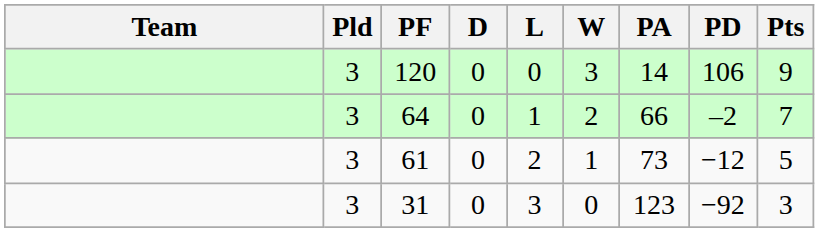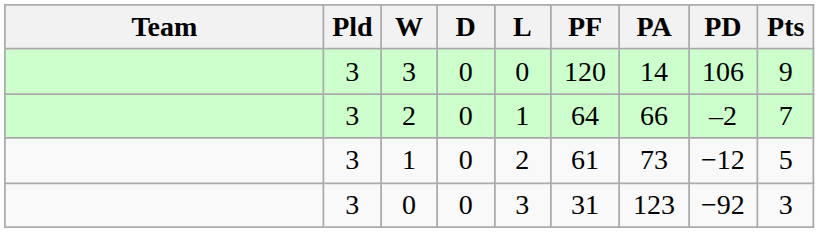columns swapped: (591, 26) <-> (415, 26)
